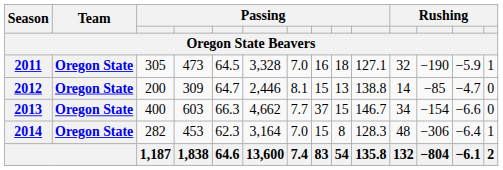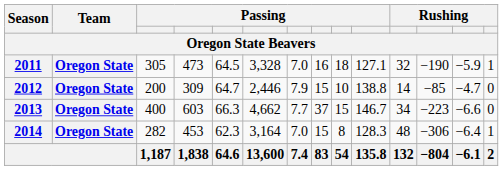(299, 88) 8.1 -> (299, 88) 7.9
(342, 88) 13 -> (342, 88) 10
(435, 110) −154 -> (435, 110) −223
